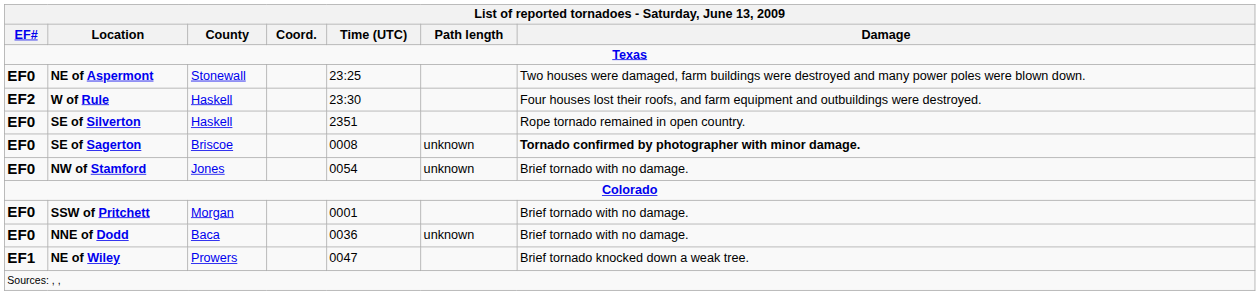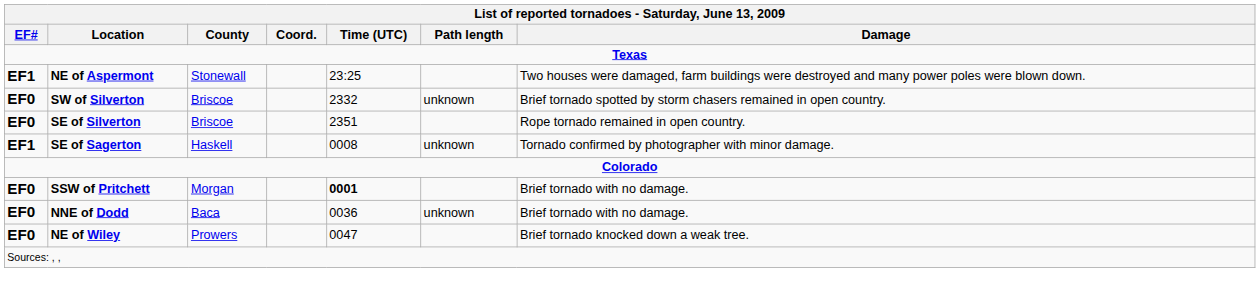(21, 76) EF0 -> (21, 76) EF1
- row: (80, 99)
+ row: (97, 99)
(212, 122) Haskell -> (212, 122) Briscoe
(21, 145) EF0 -> (21, 145) EF1
(212, 145) Briscoe -> (212, 145) Haskell
(690, 145) bold -> (677, 145) normal
- row: (98, 169)
(343, 212) normal -> (343, 189) bold
(21, 258) EF1 -> (21, 235) EF0
